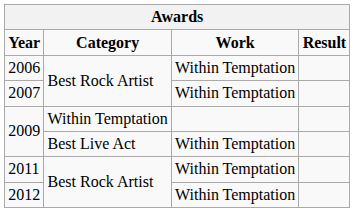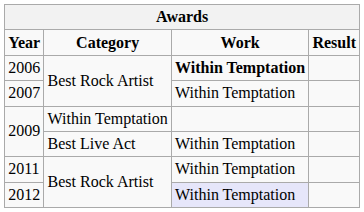(235, 67) normal -> (240, 67) bold
(235, 194) no background -> (235, 194) lavender background
